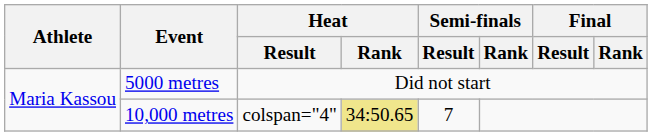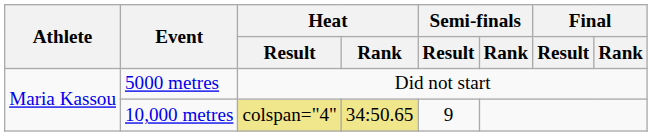(290, 115) no background -> (290, 115) khaki background
(448, 115) 7 -> (448, 115) 9
